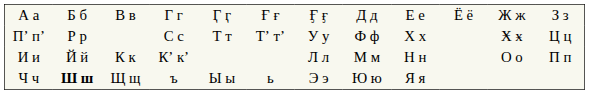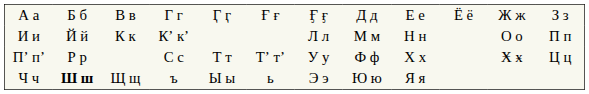rows swapped: (29, 57) <-> (29, 36)
